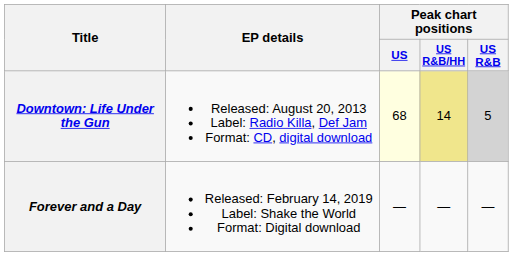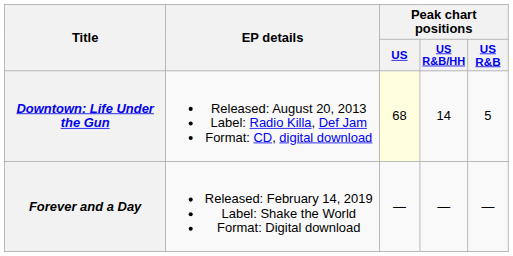(444, 116) khaki background -> (444, 116) no background
(488, 116) lightgrey background -> (488, 116) no background
